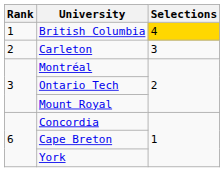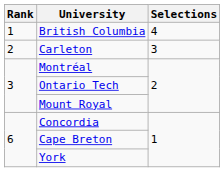(154, 31) gold background -> (154, 31) no background
